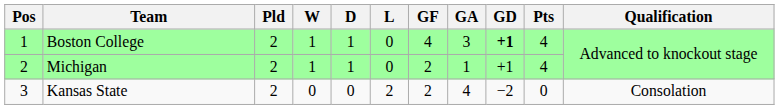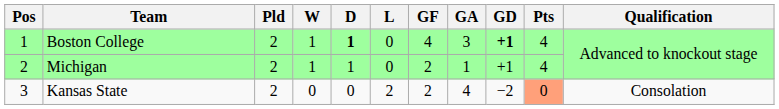(351, 41) normal -> (351, 41) bold
(544, 91) no background -> (544, 91) lightsalmon background
